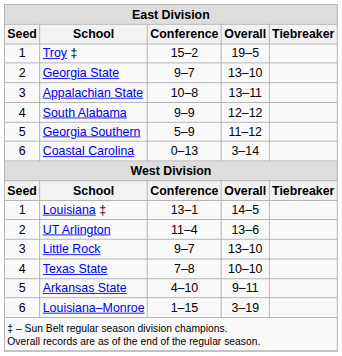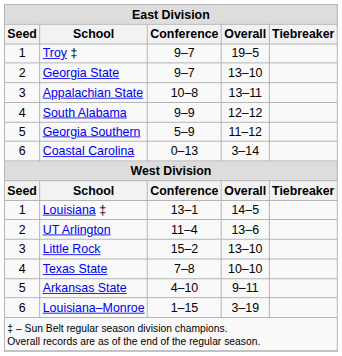(184, 54) 15–2 -> (184, 54) 9–7
(184, 249) 9–7 -> (184, 249) 15–2
